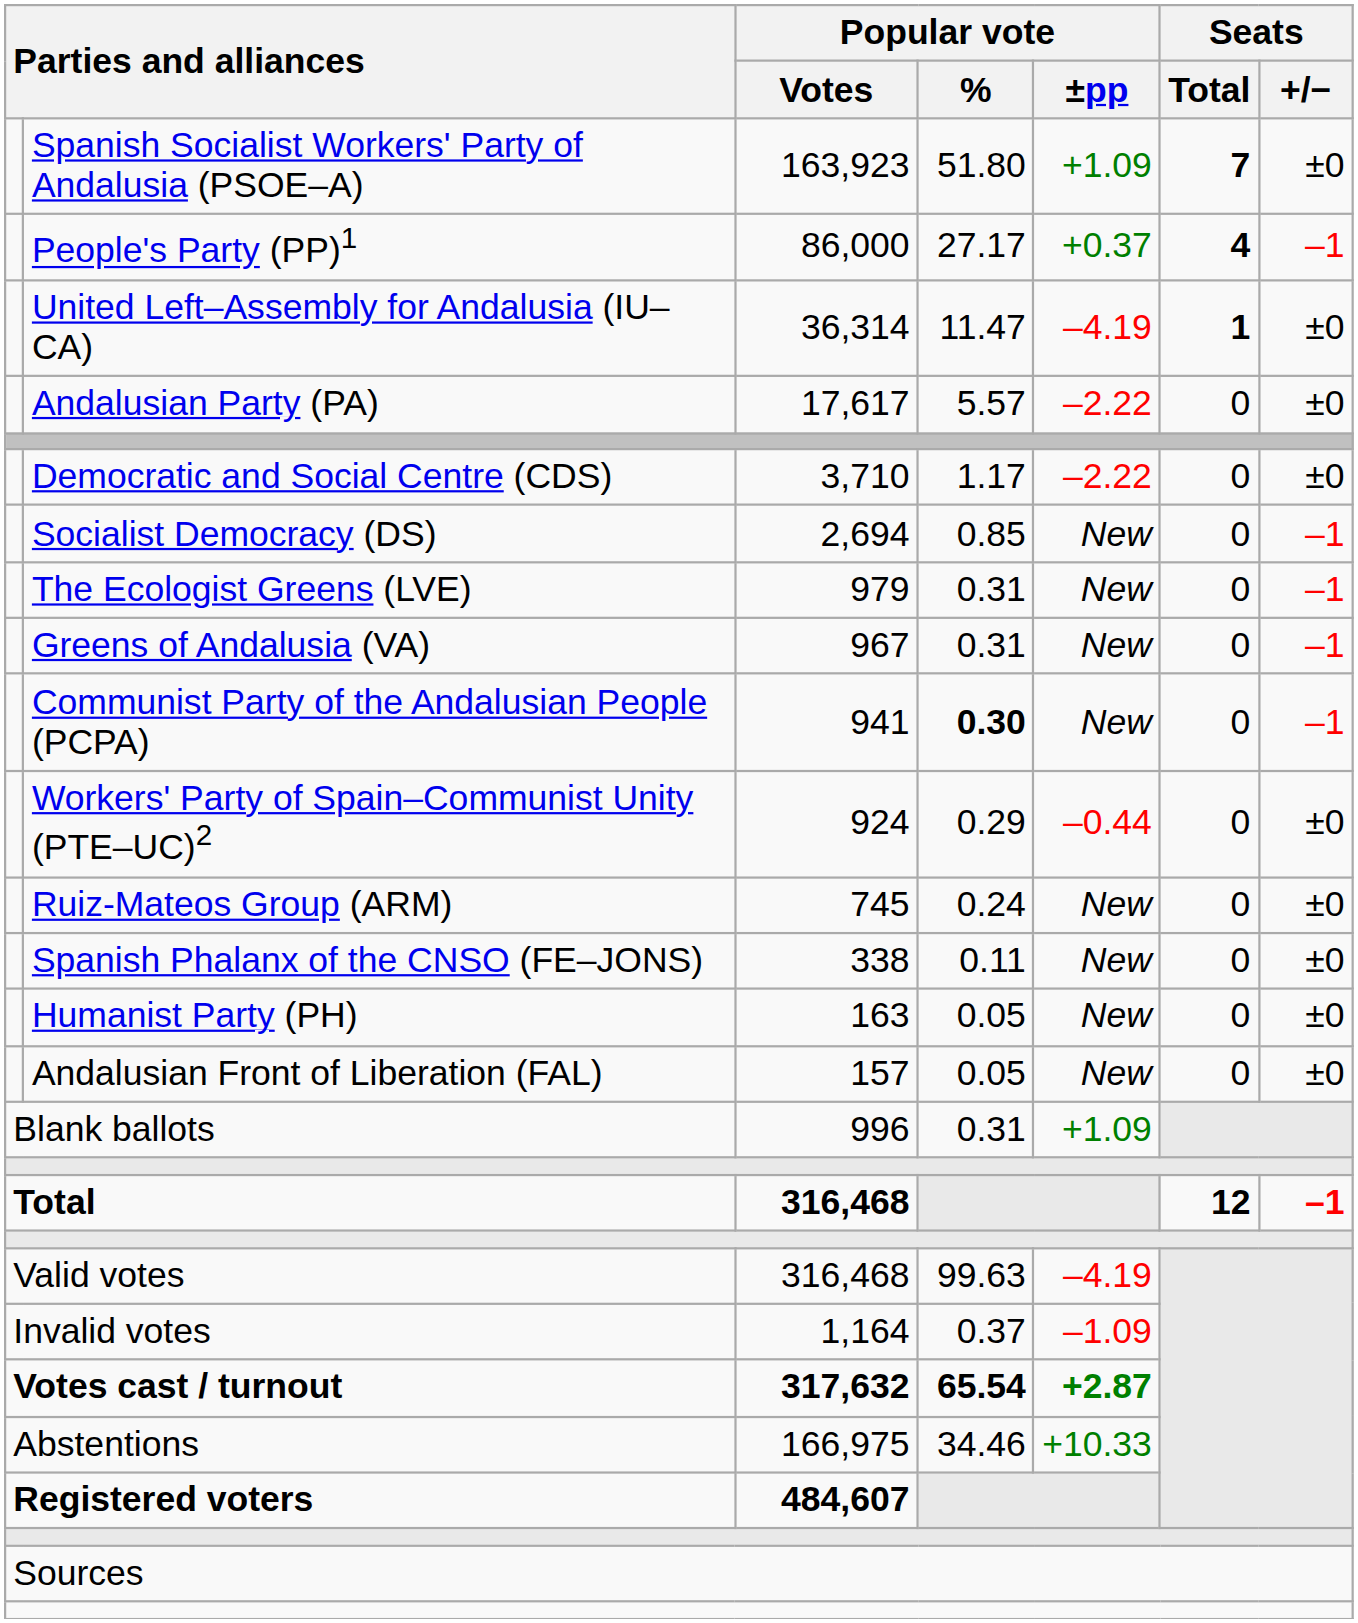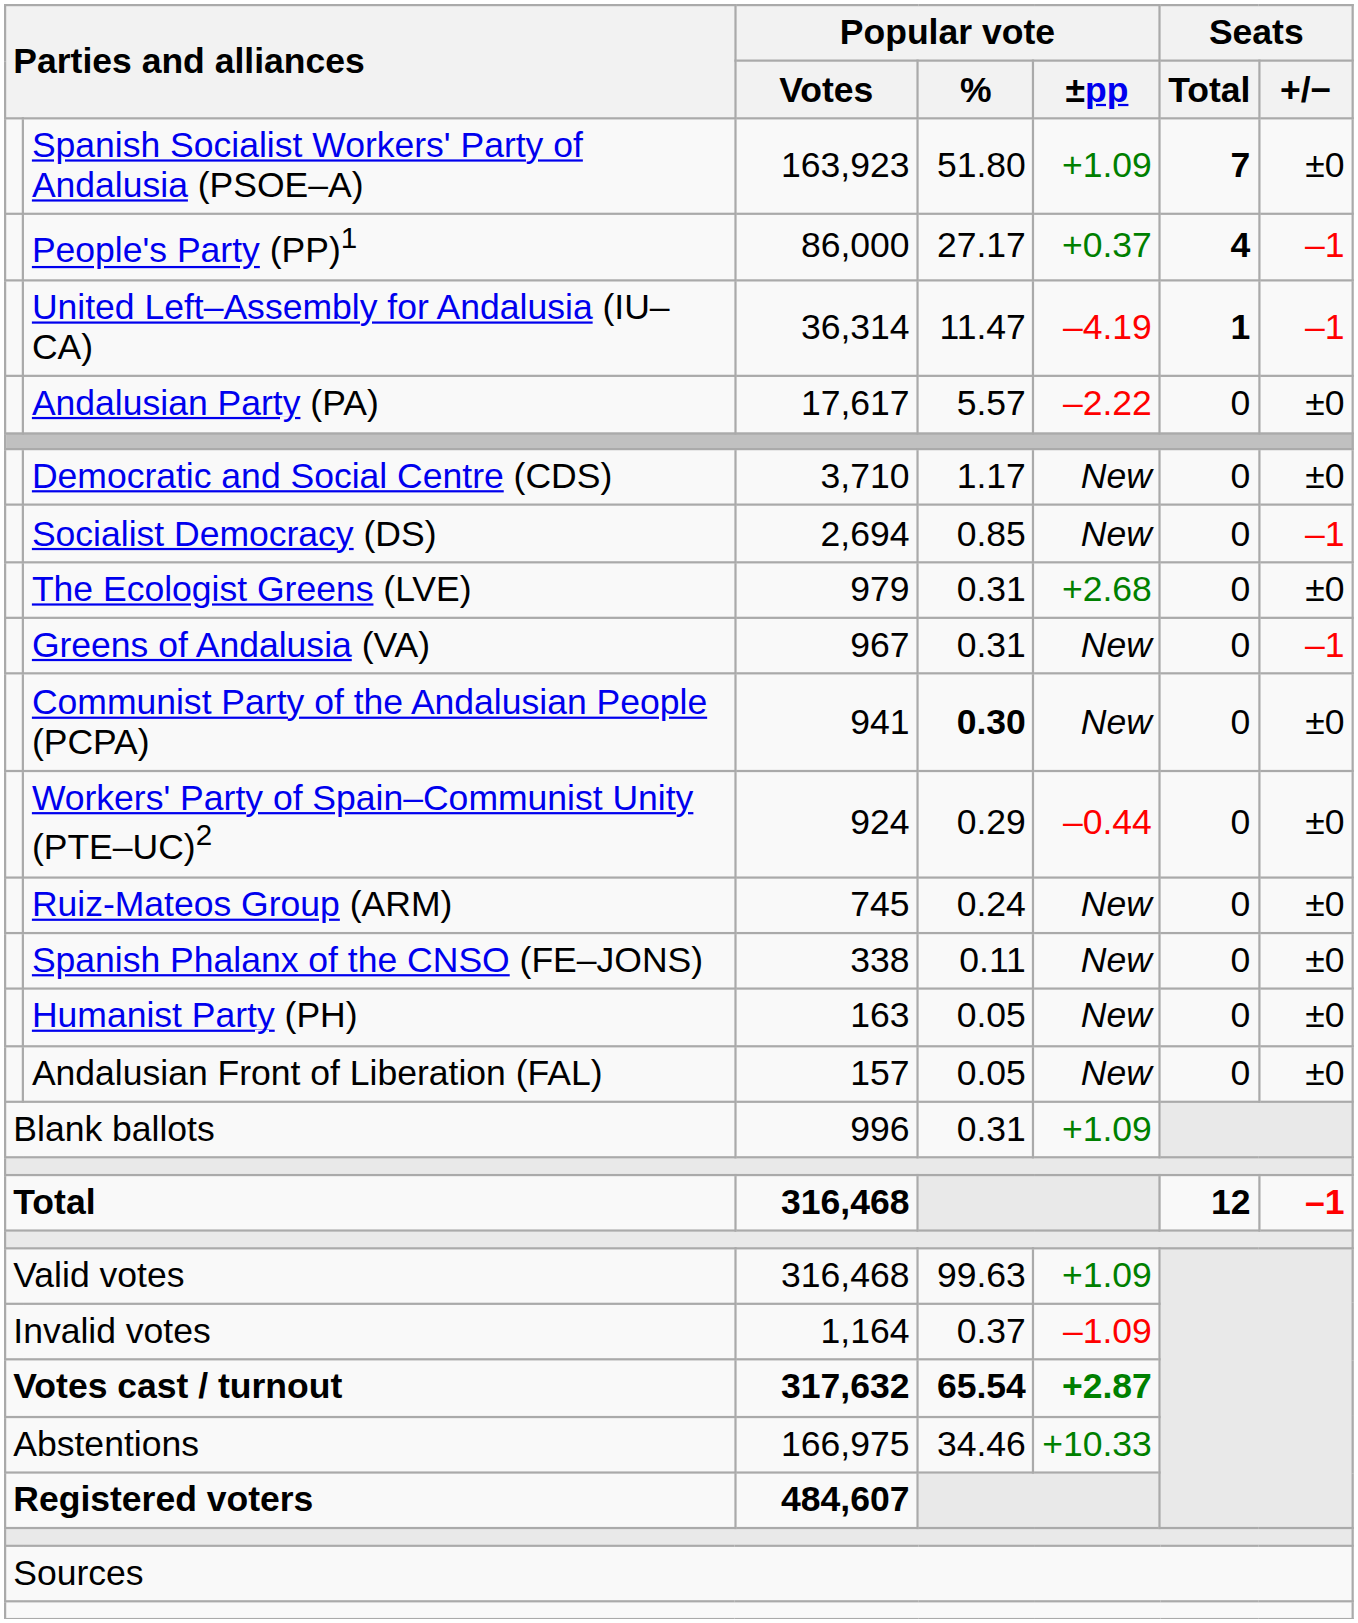(1325, 327) ±0 -> (1325, 327) –1
(1107, 476) –2.22 -> (1116, 476) New
(1116, 589) New -> (1107, 589) +2.68
(1325, 589) –1 -> (1325, 589) ±0
(1325, 721) –1 -> (1325, 721) ±0
(1107, 1274) –4.19 -> (1107, 1274) +1.09
